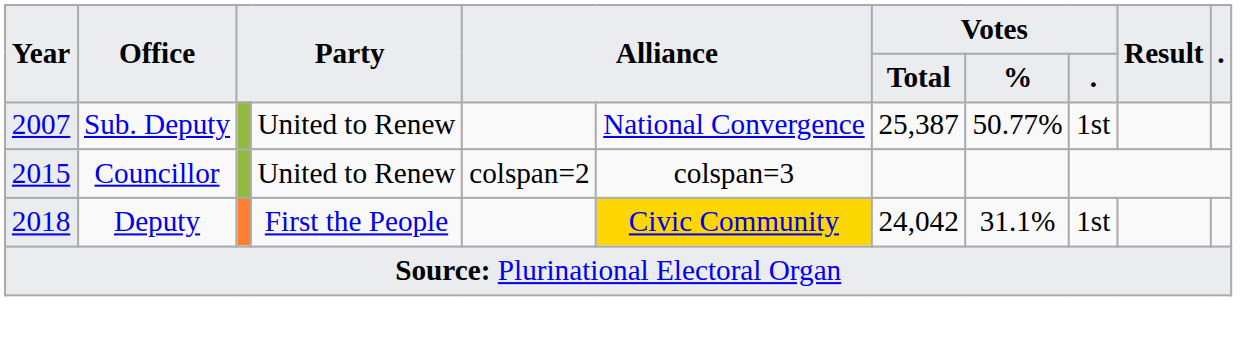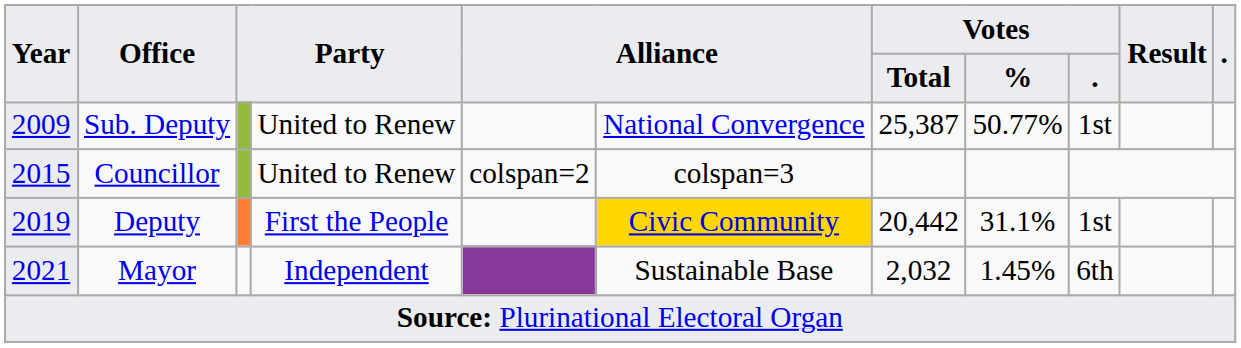(41, 125) 2007 -> (41, 125) 2009
(41, 221) 2018 -> (41, 221) 2019
(919, 221) 24,042 -> (919, 221) 20,442
+ row: (157, 270)
